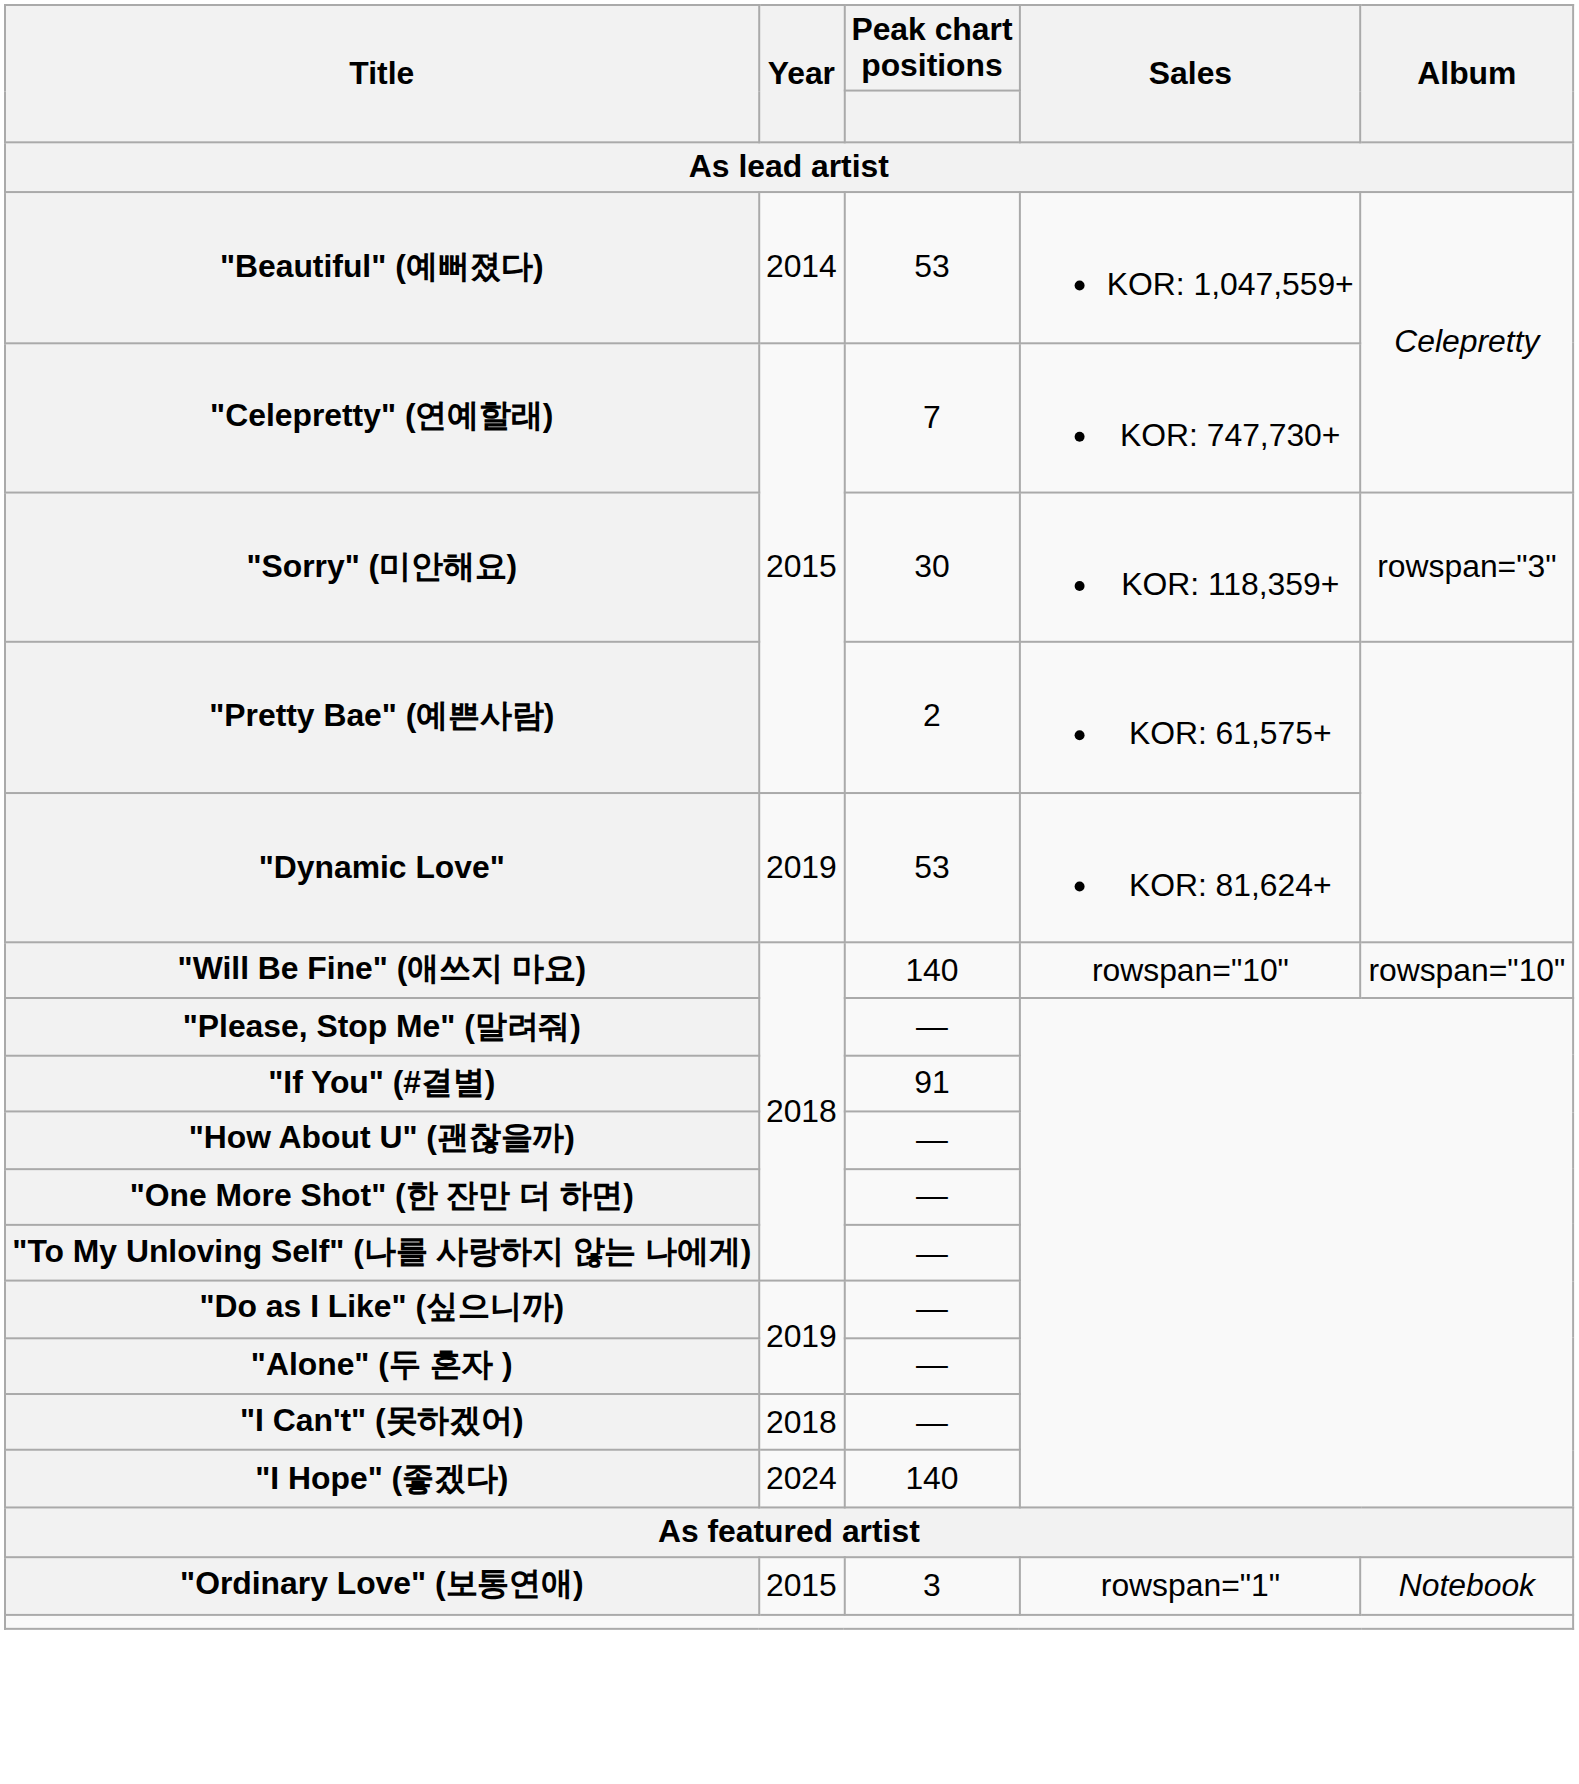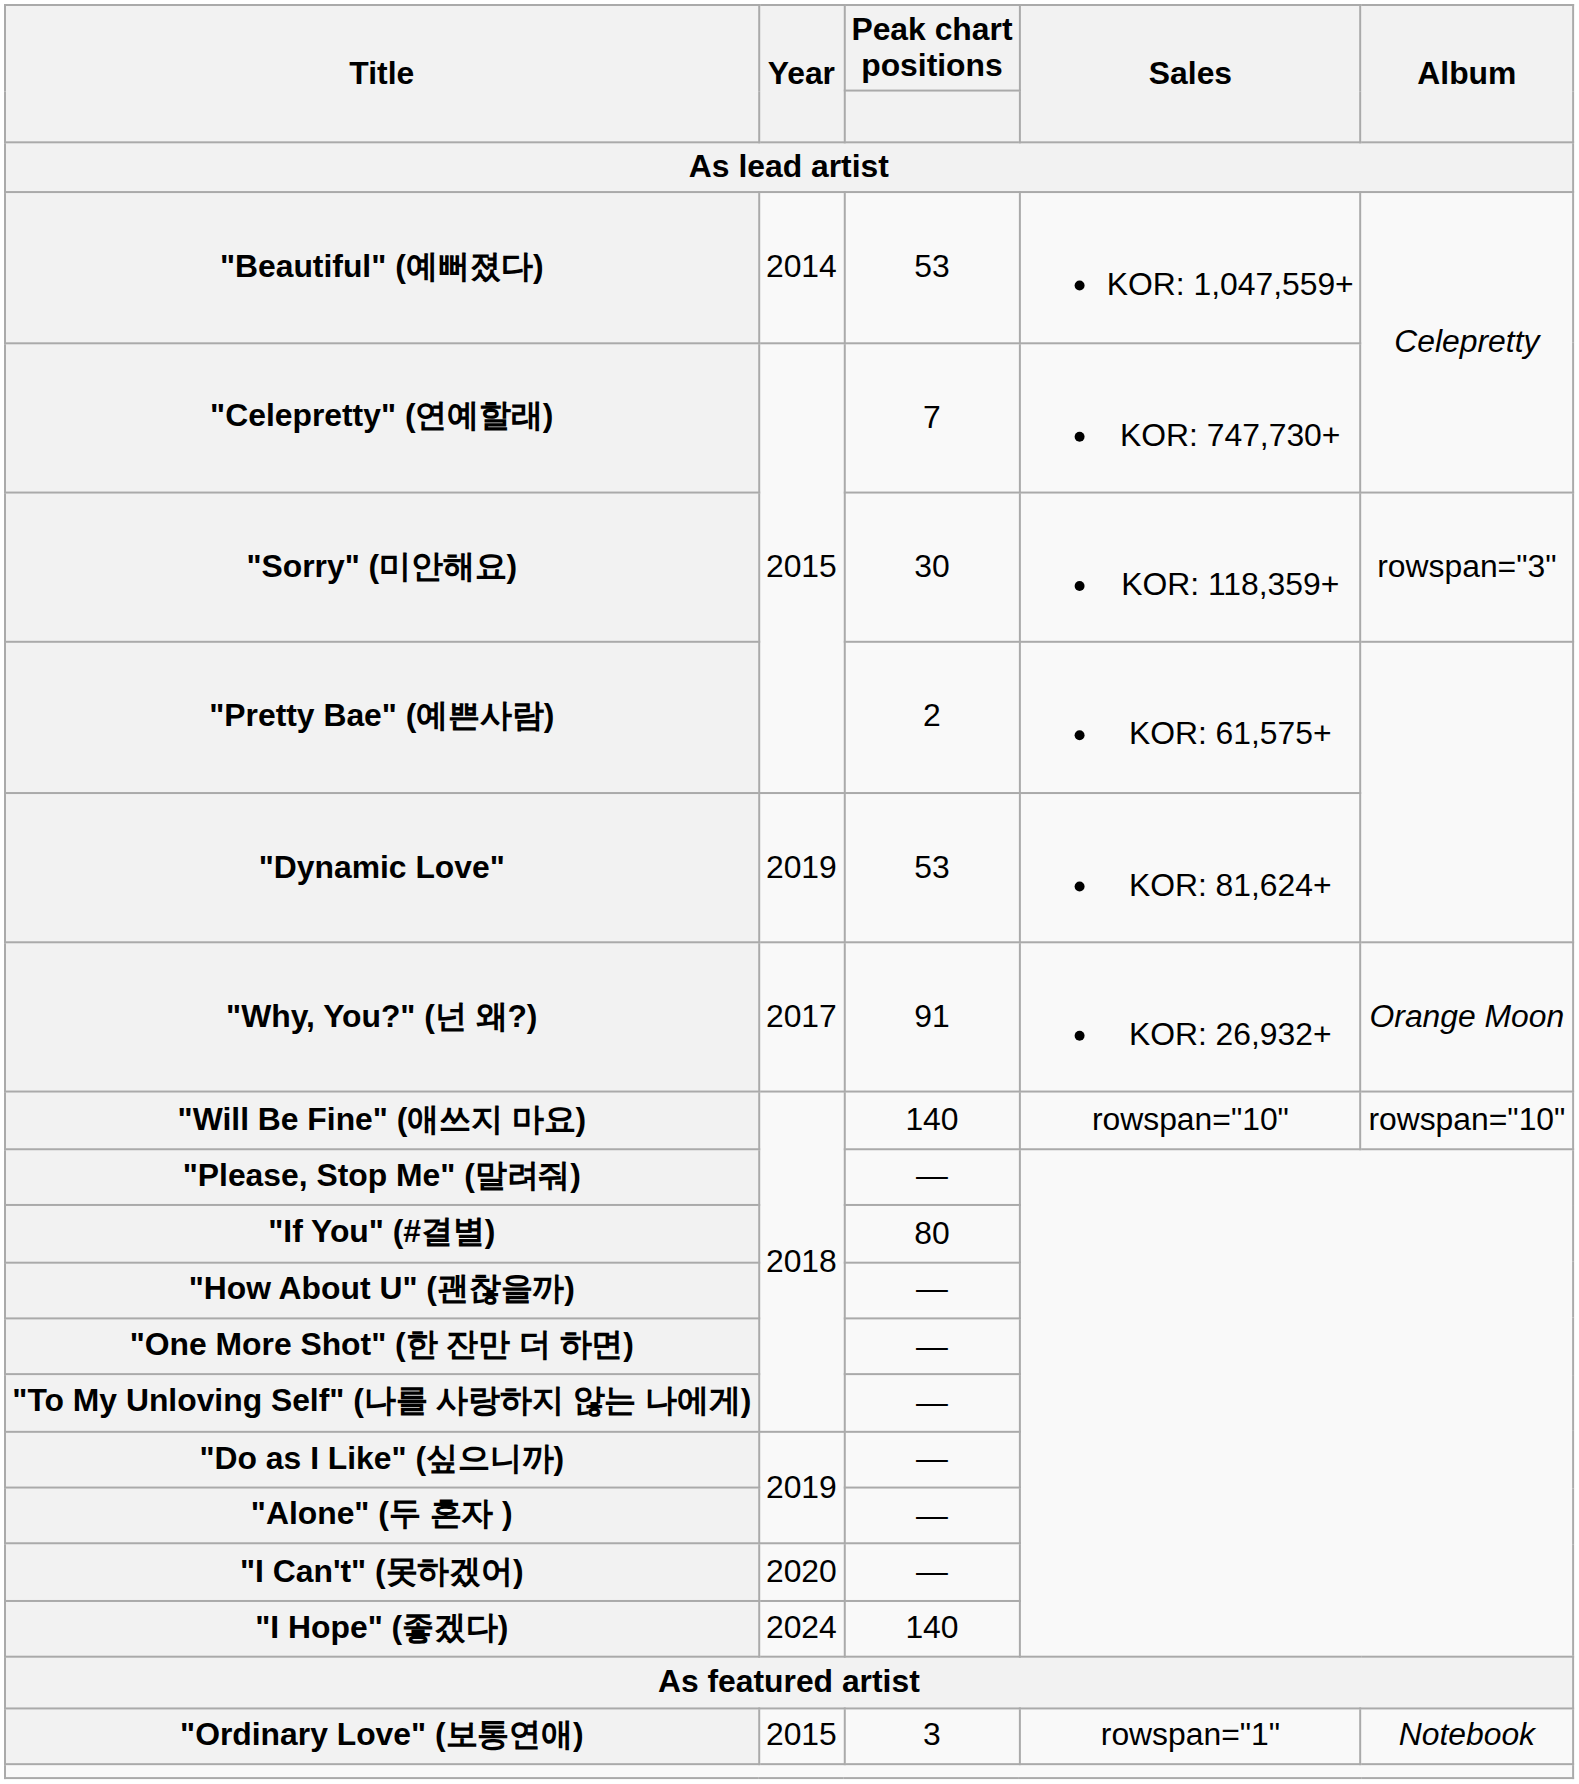+ row: (382, 1015)
(932, 1082) 91 -> (932, 1232) 80
(801, 1421) 2018 -> (801, 1571) 2020
